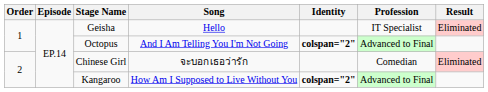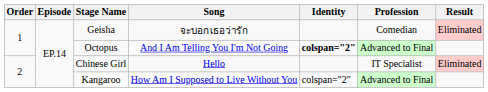(214, 28) Hello -> (214, 30) จะบอกเธอว่ารัก
(397, 28) IT Specialist -> (397, 30) Comedian
(214, 62) จะบอกเธอว่ารัก -> (214, 63) Hello
(397, 61) Comedian -> (397, 63) IT Specialist
(329, 79) bold -> (326, 79) normal
